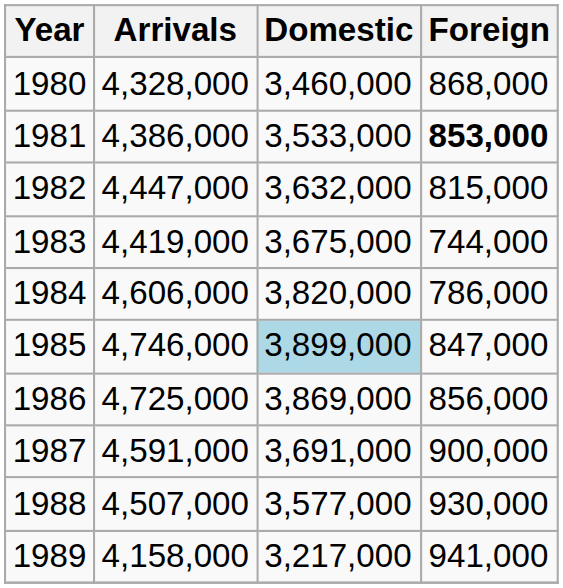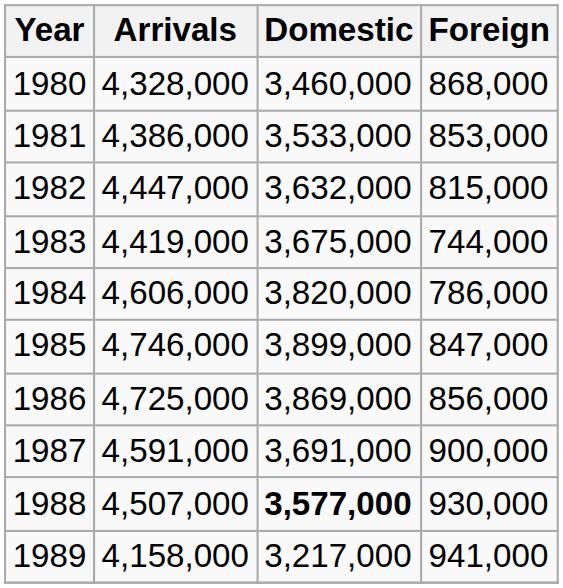(488, 135) bold -> (488, 135) normal
(338, 346) lightblue background -> (338, 346) no background
(338, 503) normal -> (338, 503) bold
